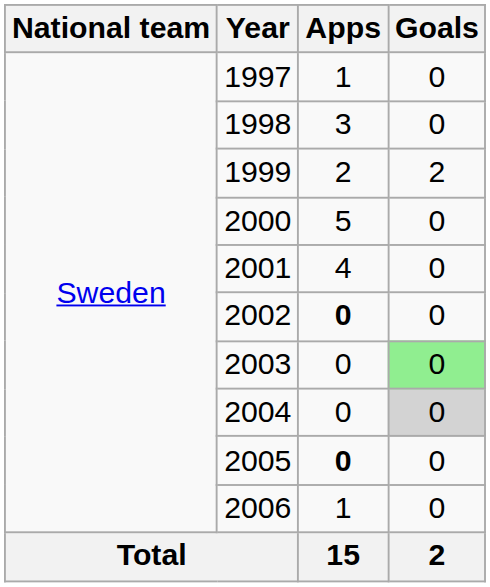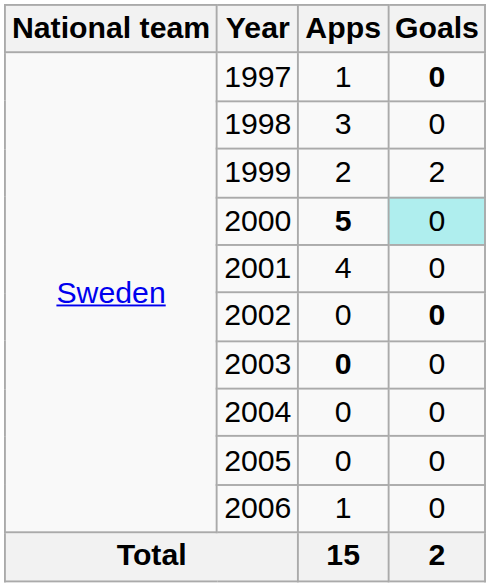(437, 76) normal -> (437, 76) bold
(343, 220) normal -> (343, 220) bold
(437, 220) no background -> (437, 220) paleturquoise background
(343, 316) bold -> (343, 316) normal
(437, 316) normal -> (437, 316) bold
(343, 364) normal -> (343, 364) bold
(437, 364) lightgreen background -> (437, 364) no background
(437, 412) lightgrey background -> (437, 412) no background
(343, 460) bold -> (343, 460) normal
